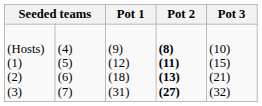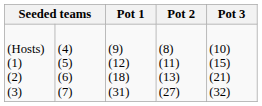(169, 70) bold -> (169, 70) normal
